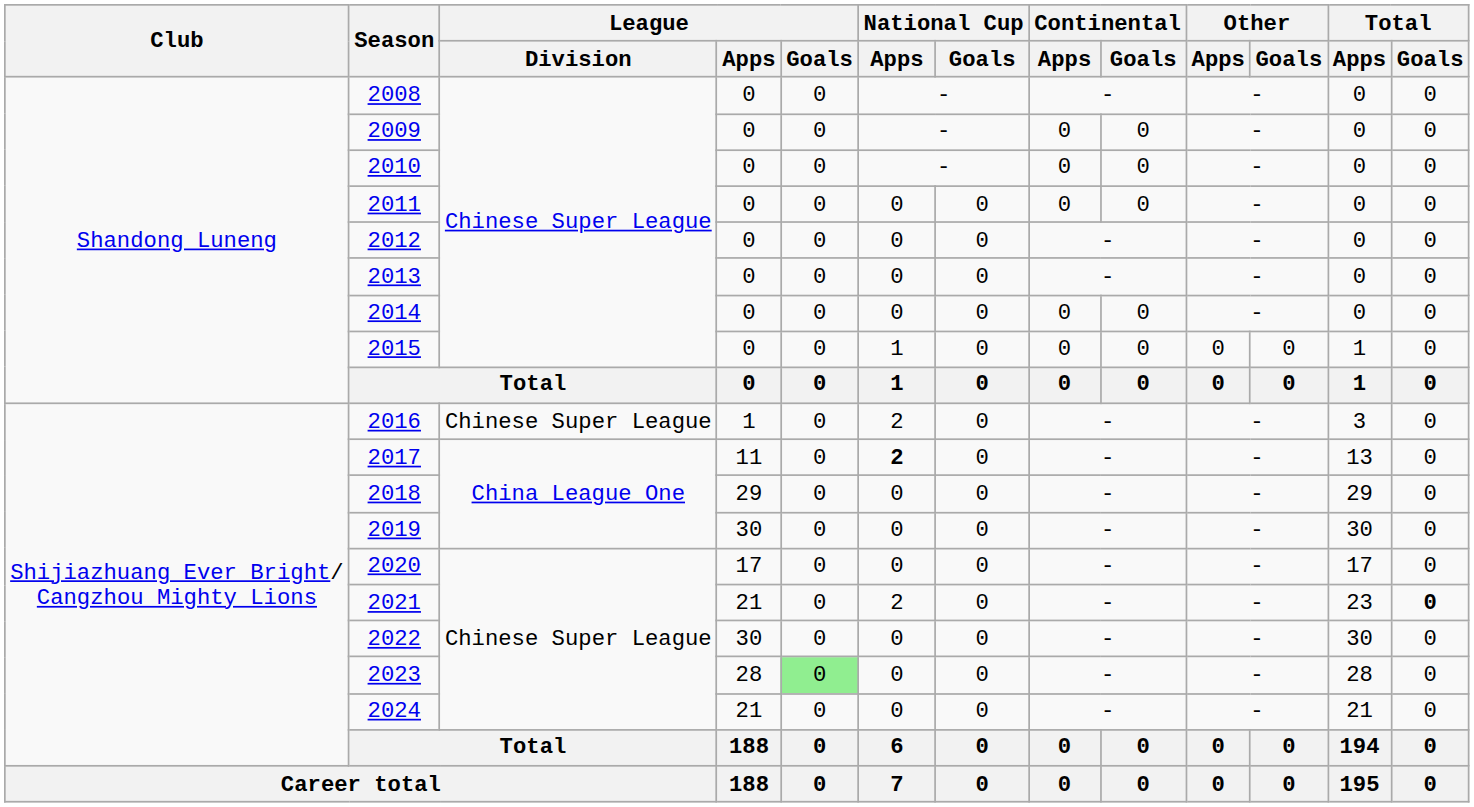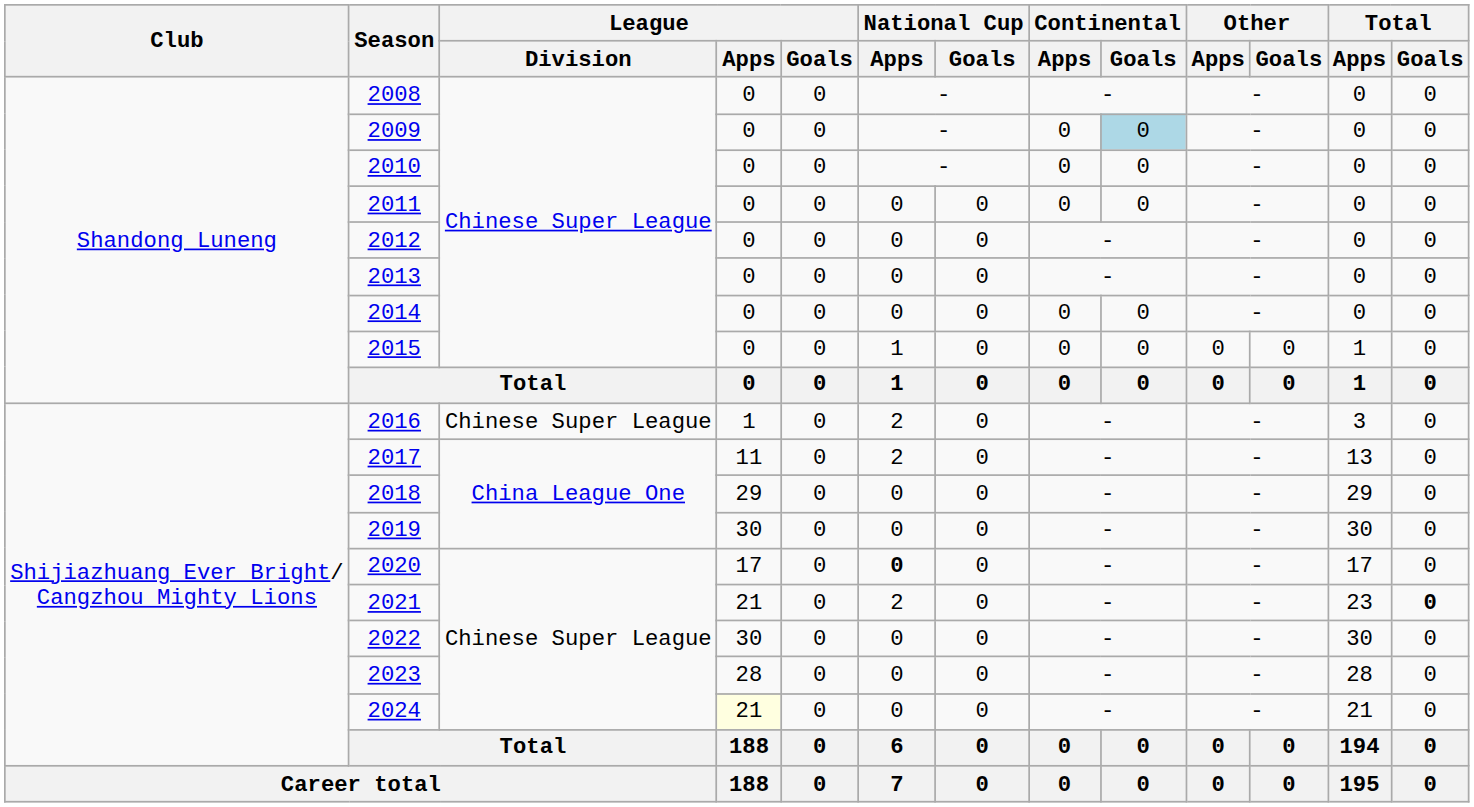(1143, 132) no background -> (1143, 132) lightblue background
(897, 458) bold -> (897, 458) normal
(897, 566) normal -> (897, 566) bold
(820, 675) lightgreen background -> (820, 675) no background
(749, 711) no background -> (749, 711) lightyellow background
